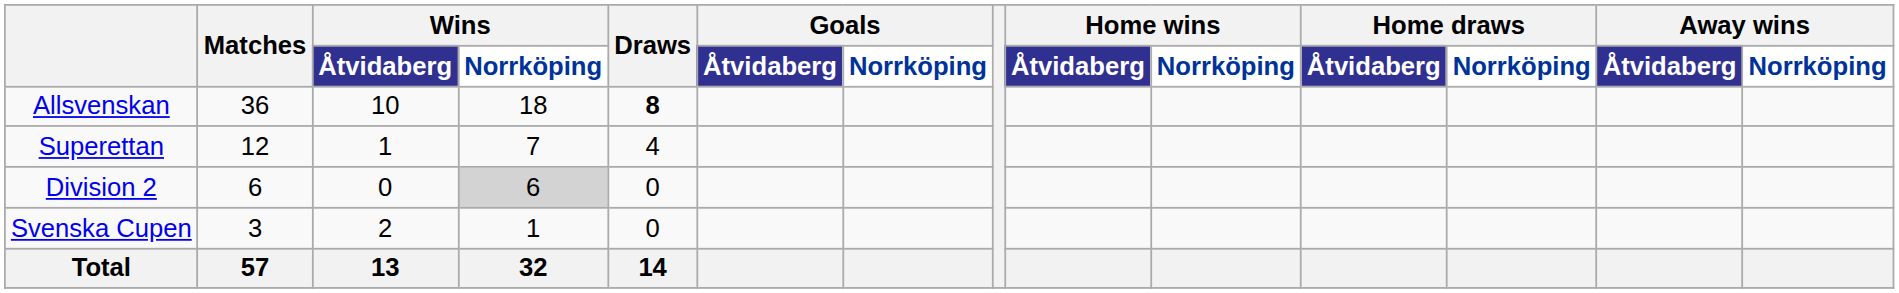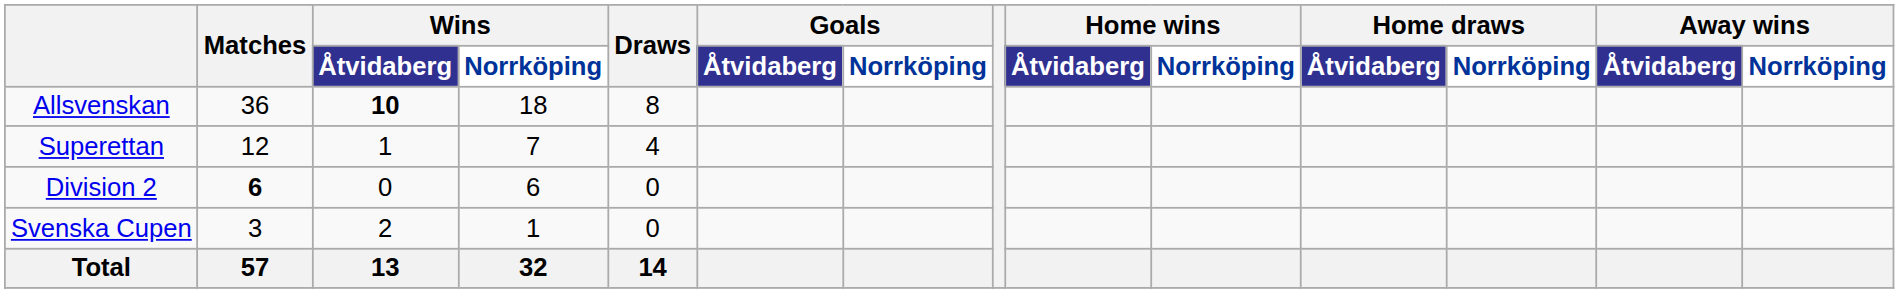(385, 107) normal -> (385, 107) bold
(653, 107) bold -> (653, 107) normal
(255, 188) normal -> (255, 188) bold
(533, 188) lightgrey background -> (533, 188) no background
